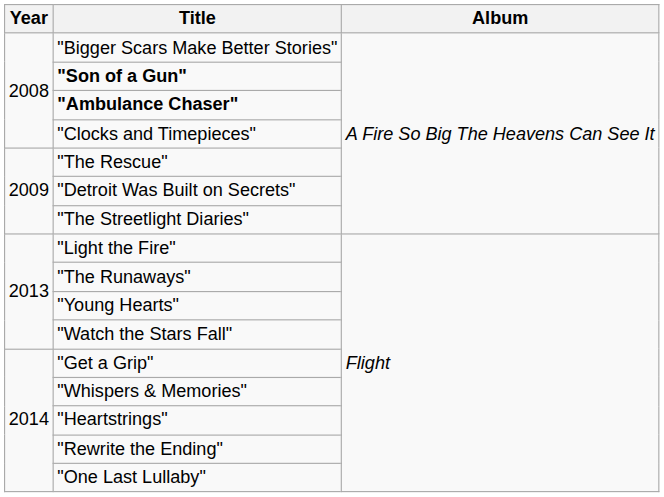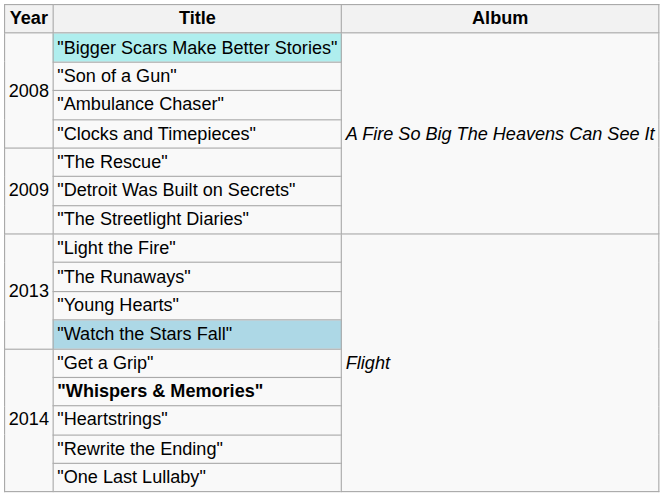(197, 47) no background -> (197, 47) paleturquoise background
(122, 76) bold -> (117, 76) normal
(148, 104) bold -> (141, 104) normal
(145, 334) no background -> (145, 334) lightblue background
(152, 391) normal -> (160, 391) bold
